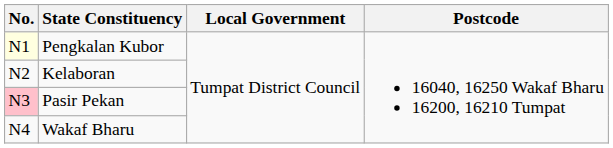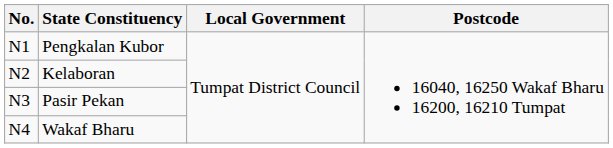(19, 45) lightyellow background -> (19, 45) no background
(19, 101) pink background -> (19, 101) no background
